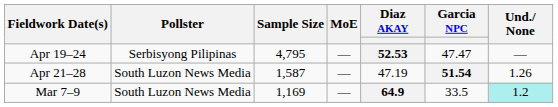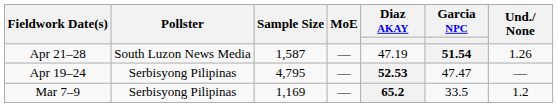rows swapped: (58, 72) <-> (58, 53)
(182, 92) South Luzon News Media -> (182, 92) Serbisyong Pilipinas
(393, 92) 64.9 -> (393, 92) 65.2
(520, 92) paleturquoise background -> (520, 92) no background
